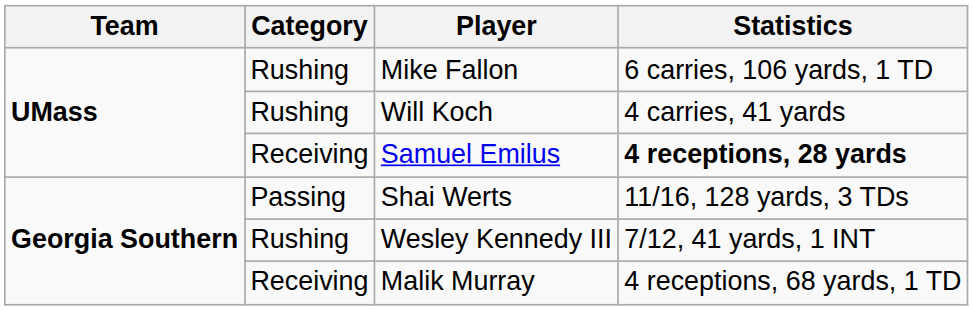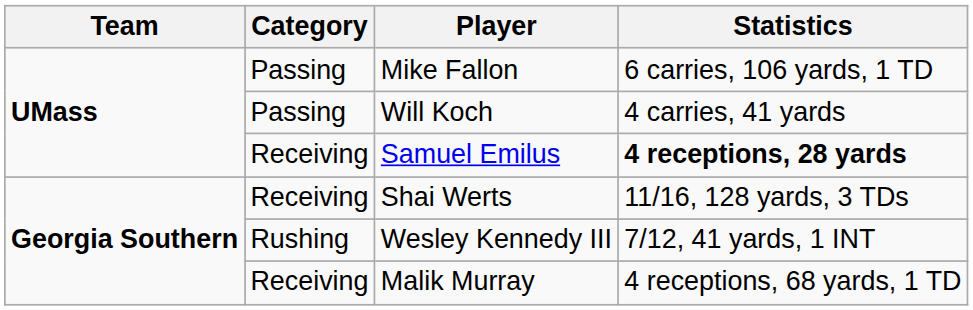(300, 69) Rushing -> (298, 69) Passing
(300, 111) Rushing -> (298, 111) Passing
(298, 197) Passing -> (309, 197) Receiving
